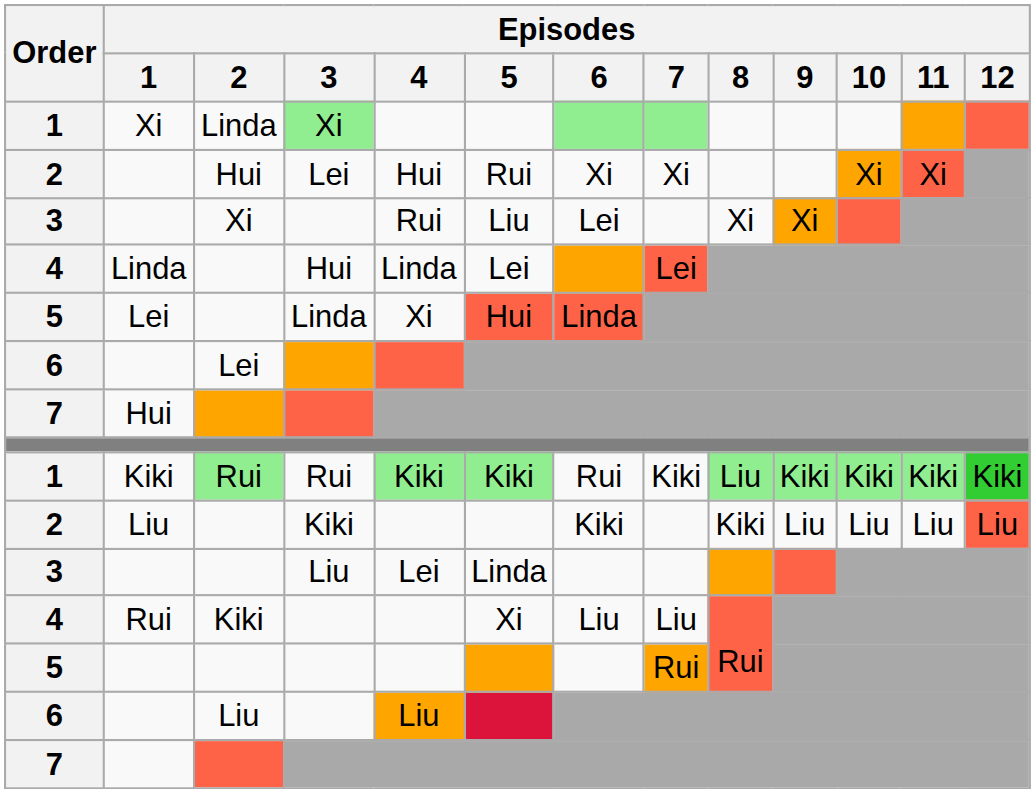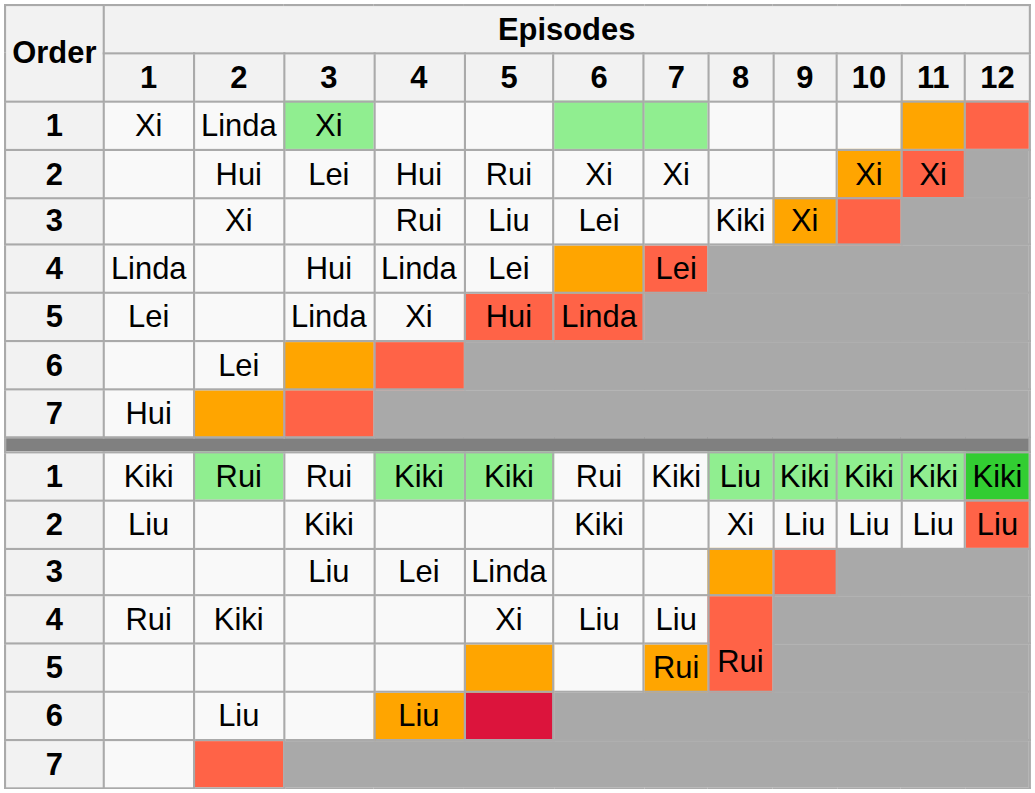(740, 221) Xi -> (740, 221) Kiki
(740, 524) Kiki -> (740, 524) Xi
